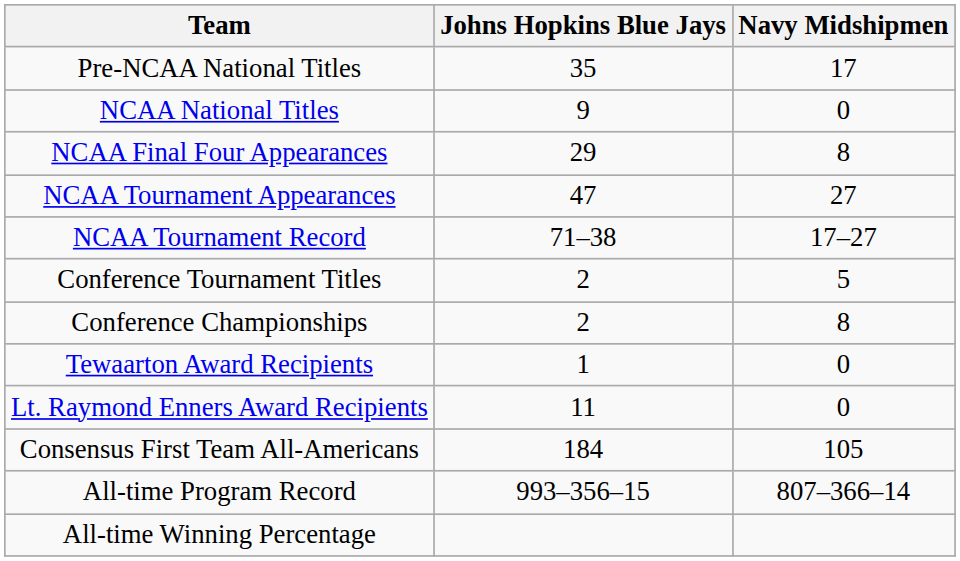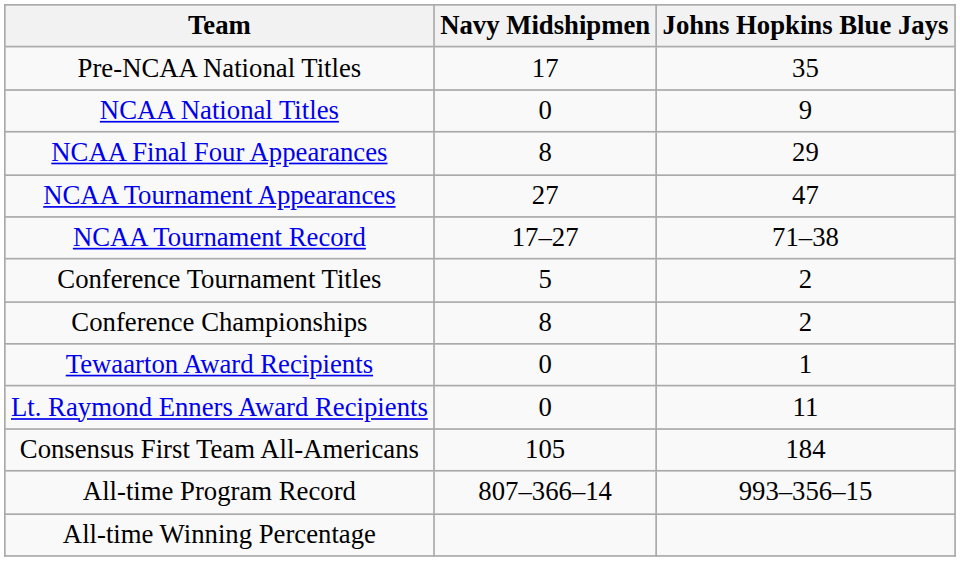columns swapped: (583, 25) <-> (843, 25)
